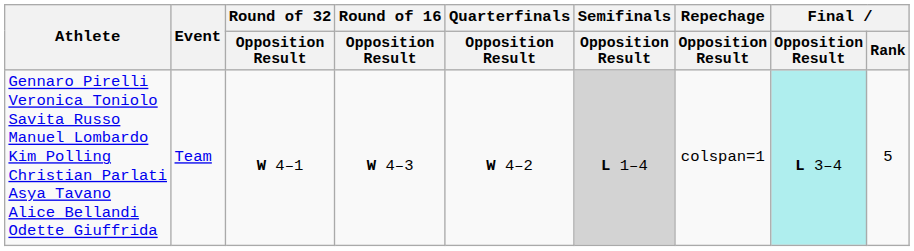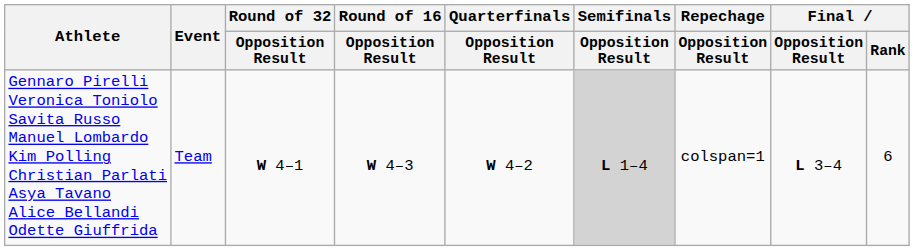(819, 167) paleturquoise background -> (819, 167) no background
(888, 157) 5 -> (888, 157) 6
